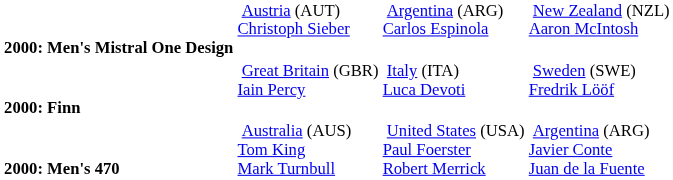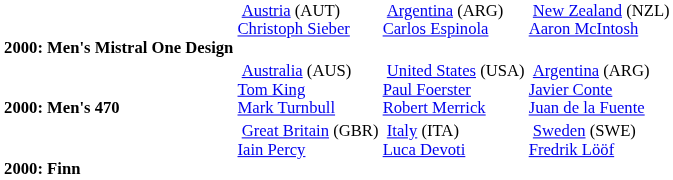rows swapped: (42, 108) <-> (62, 168)
